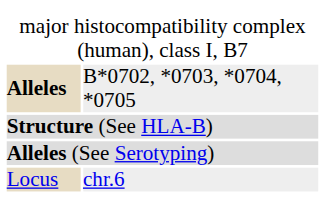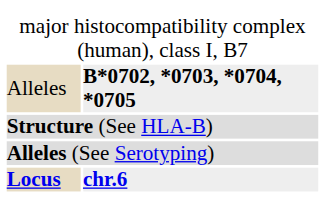(37, 88) bold -> (37, 88) normal
(182, 88) normal -> (182, 88) bold
(33, 179) normal -> (34, 179) bold
(104, 179) normal -> (105, 179) bold
